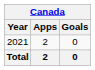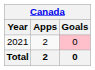(75, 42) no background -> (75, 42) pink background
